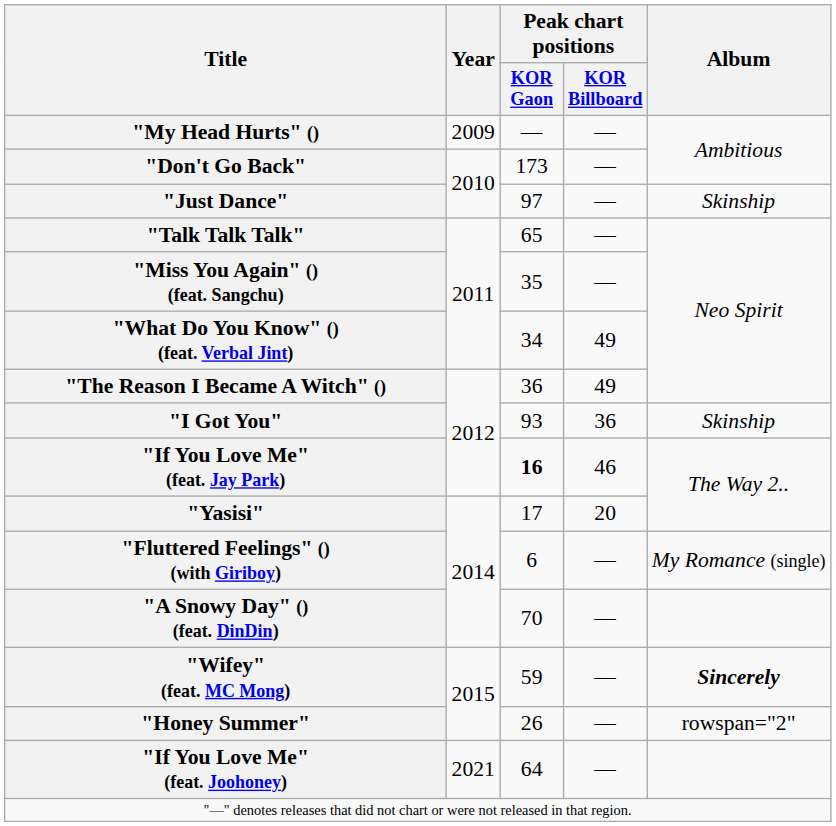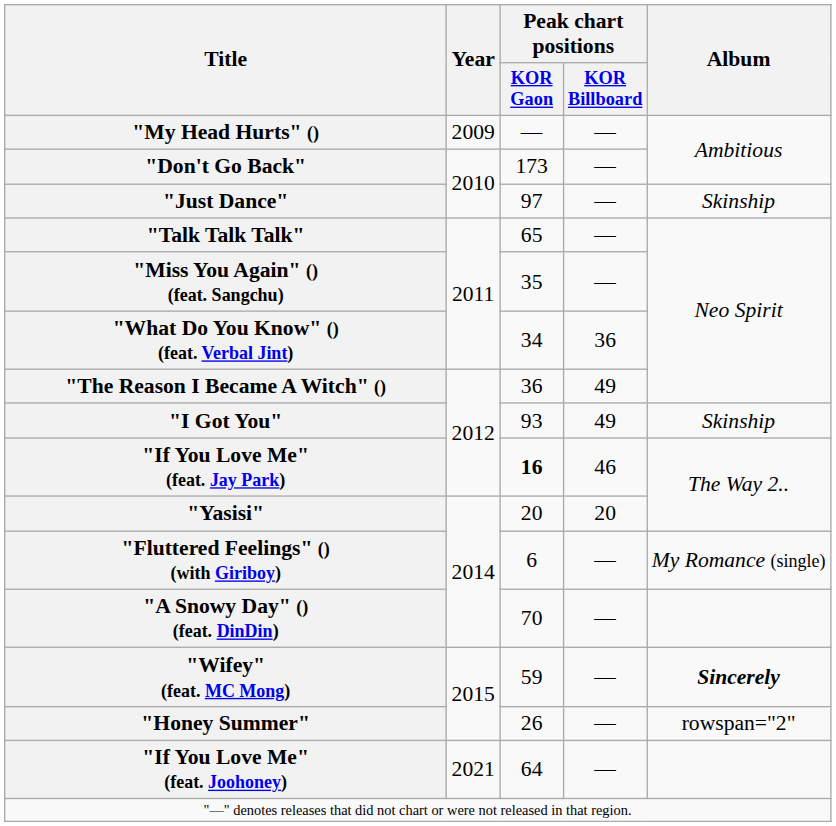(605, 339) 49 -> (605, 339) 36
(605, 420) 36 -> (605, 420) 49
(532, 513) 17 -> (532, 513) 20
